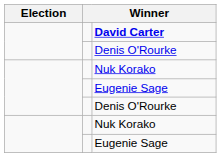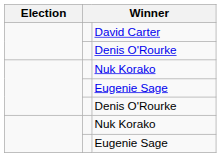(129, 32) bold -> (127, 32) normal
